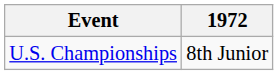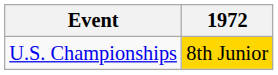(227, 52) no background -> (227, 52) gold background
